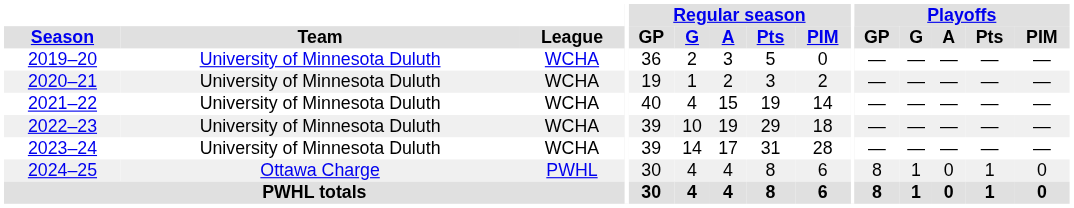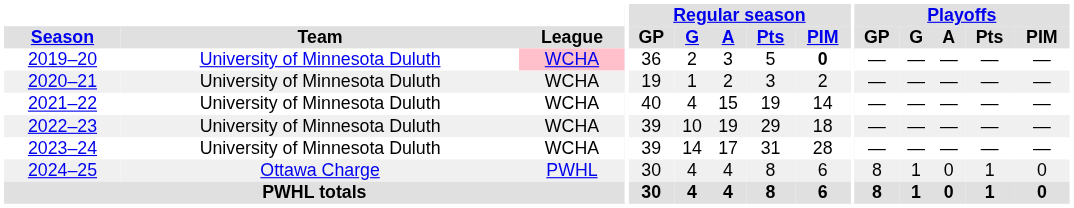(572, 59) no background -> (572, 59) pink background
(823, 59) normal -> (823, 59) bold
